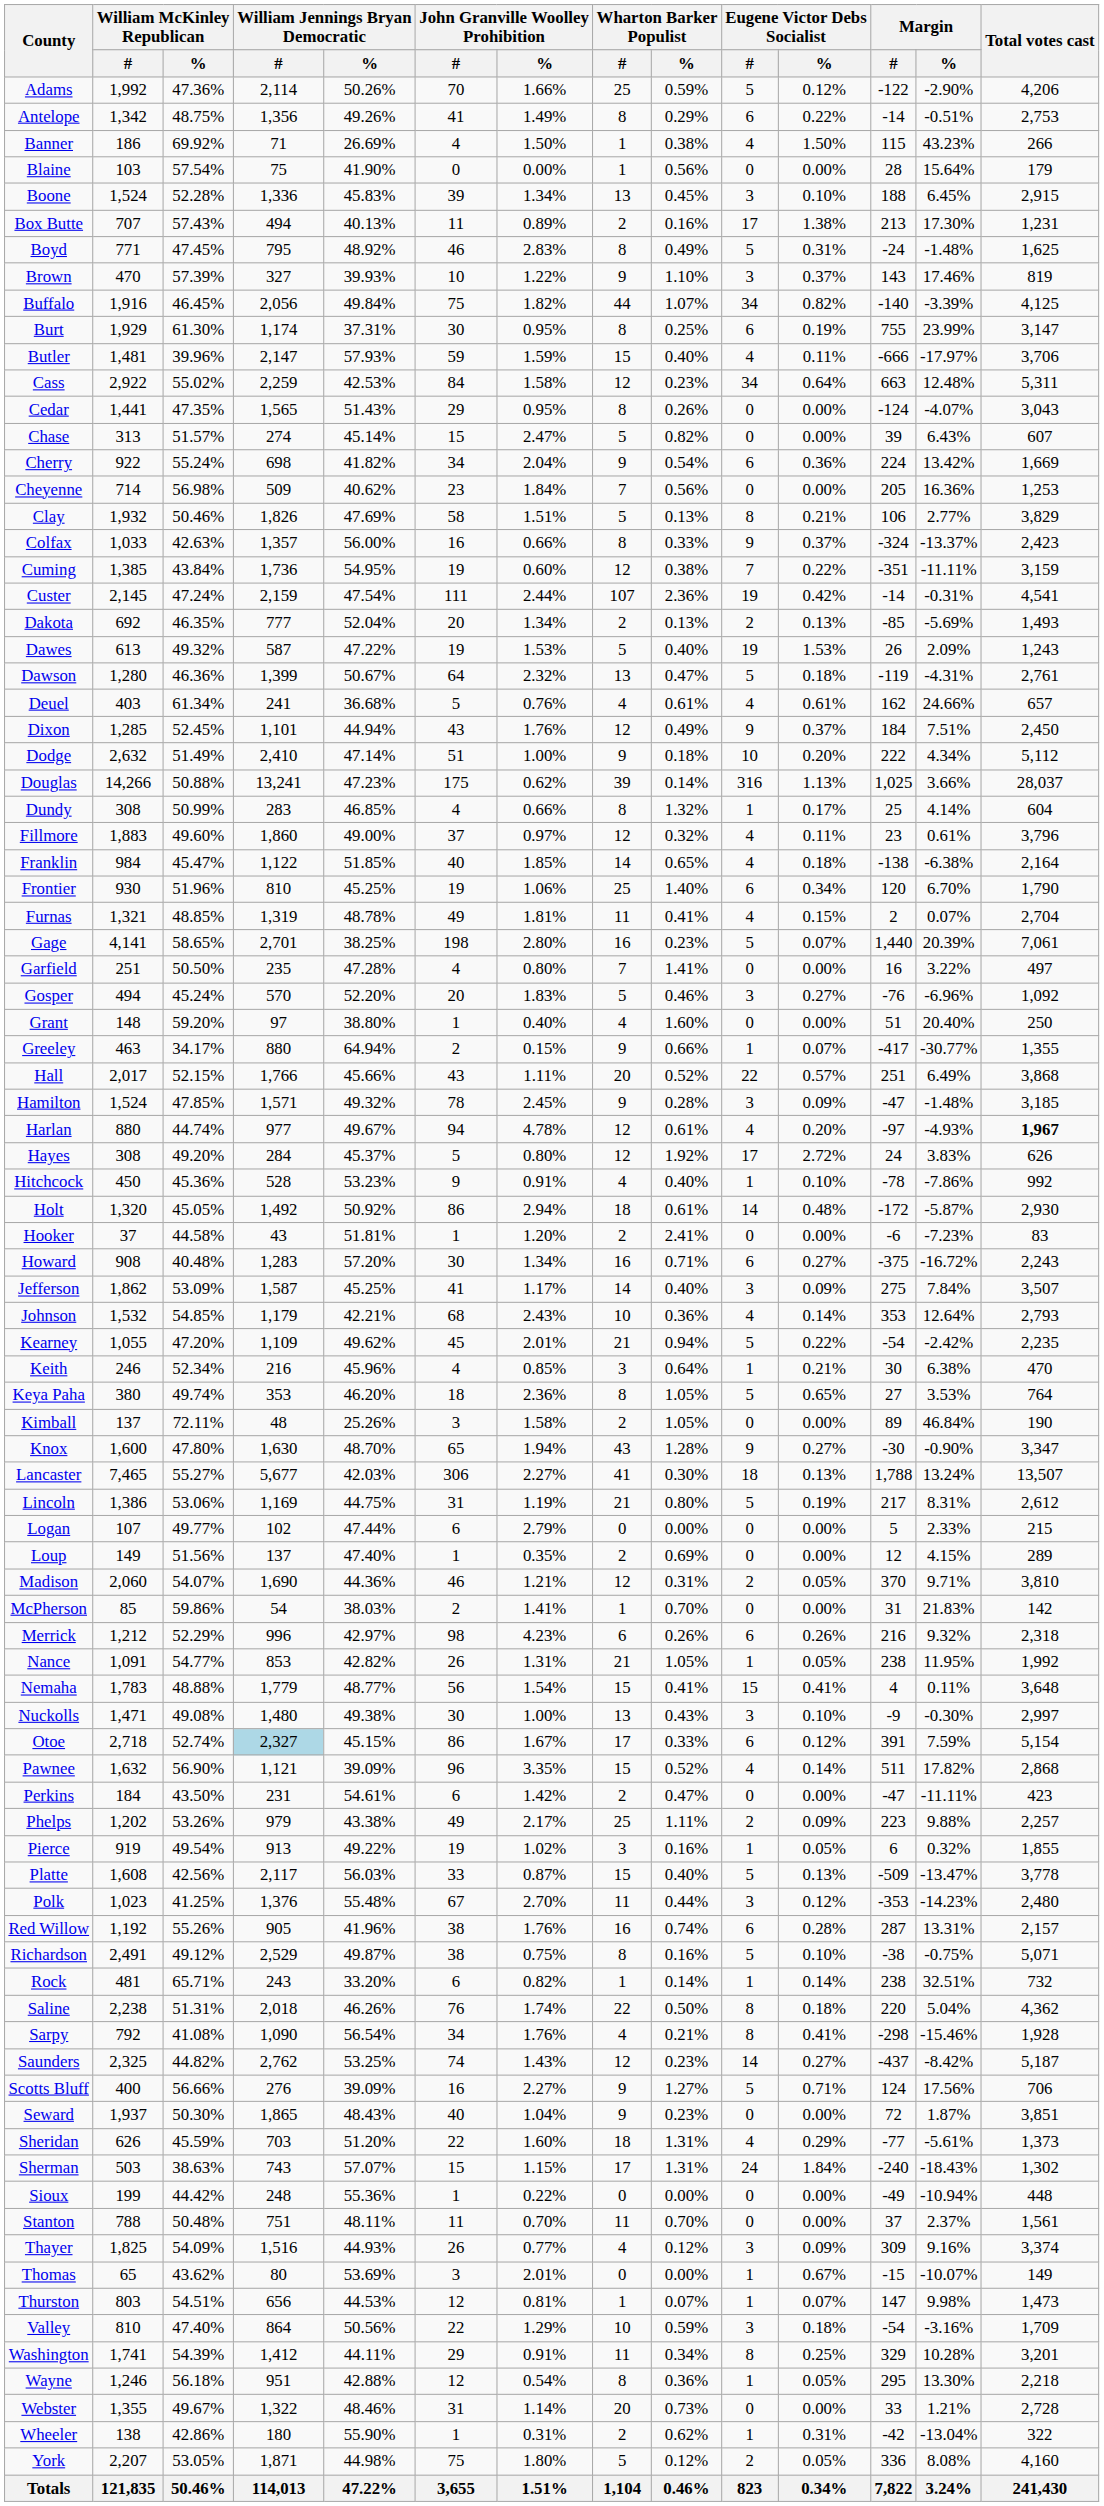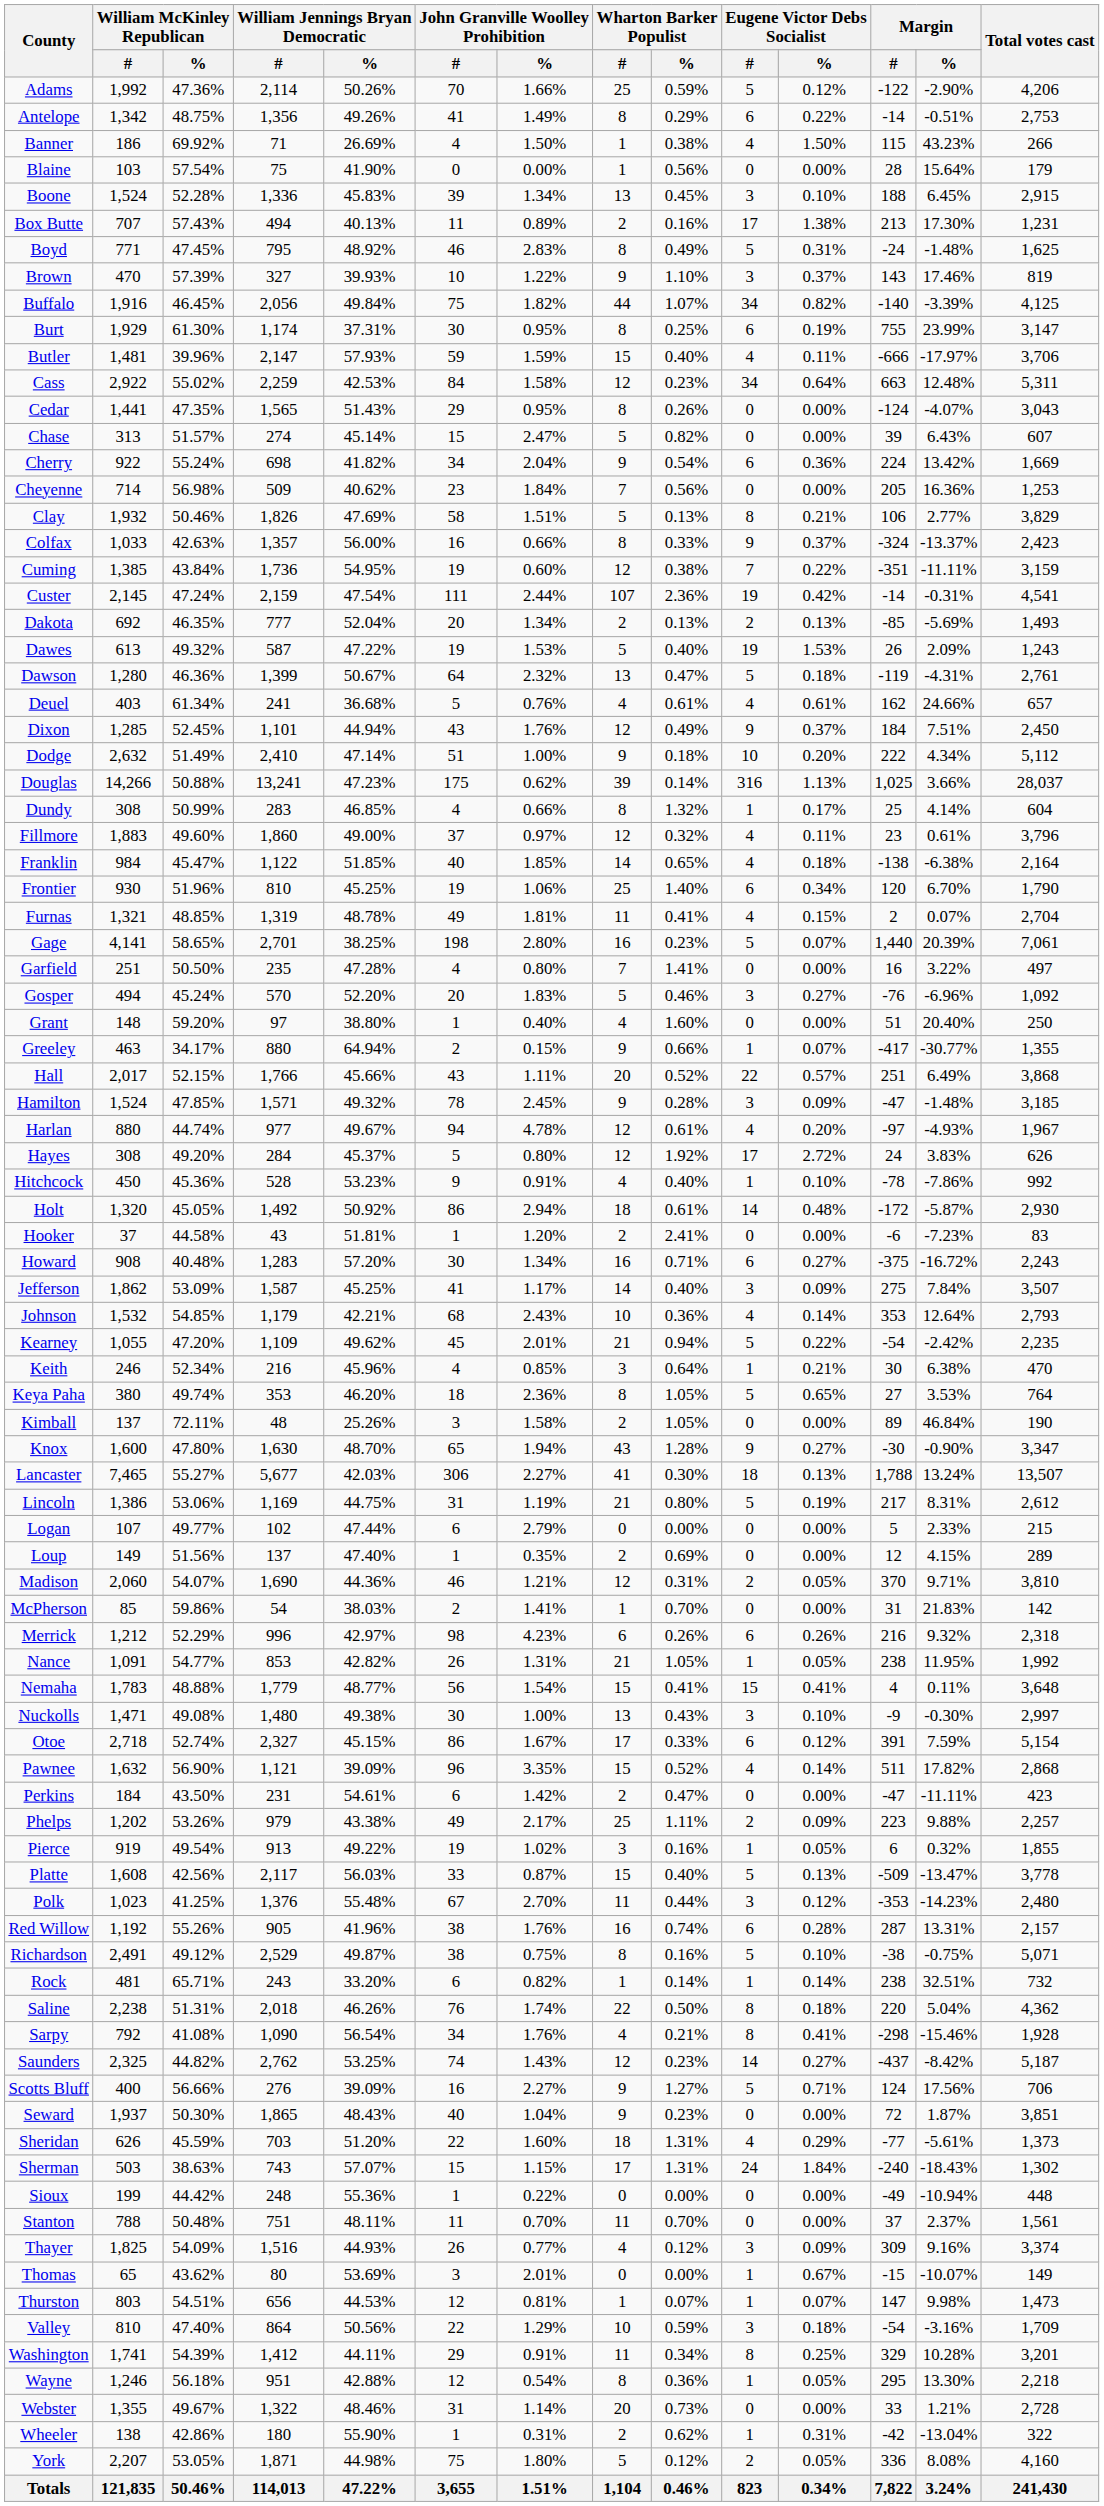(1040, 1129) bold -> (1040, 1129) normal
(279, 1741) lightblue background -> (279, 1741) no background
